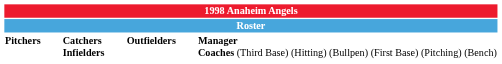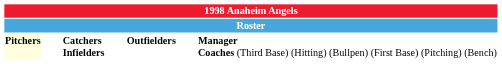(23, 40) no background -> (23, 40) lightyellow background
